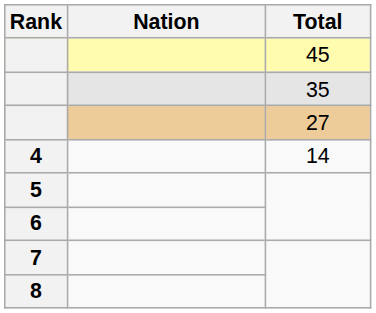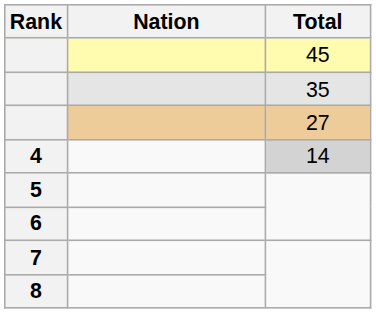(318, 156) no background -> (318, 156) lightgrey background
